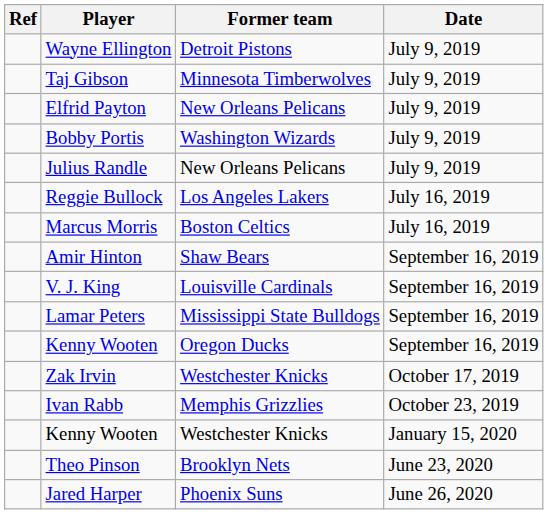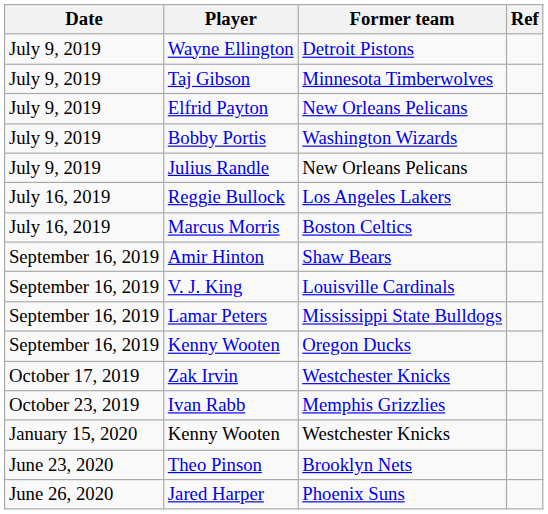columns swapped: (464, 19) <-> (23, 19)
